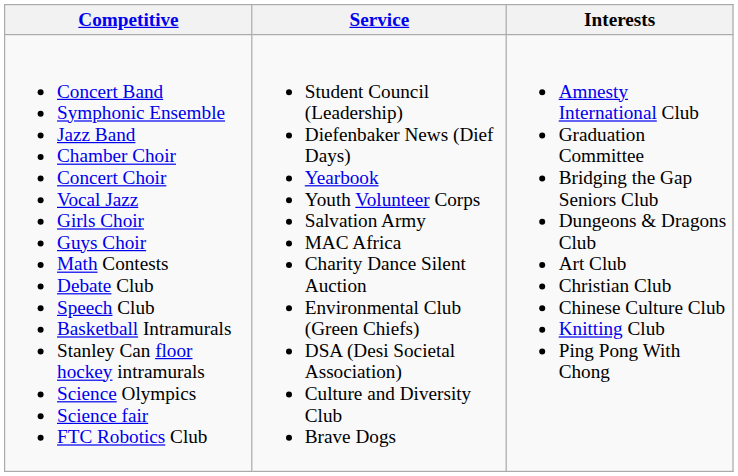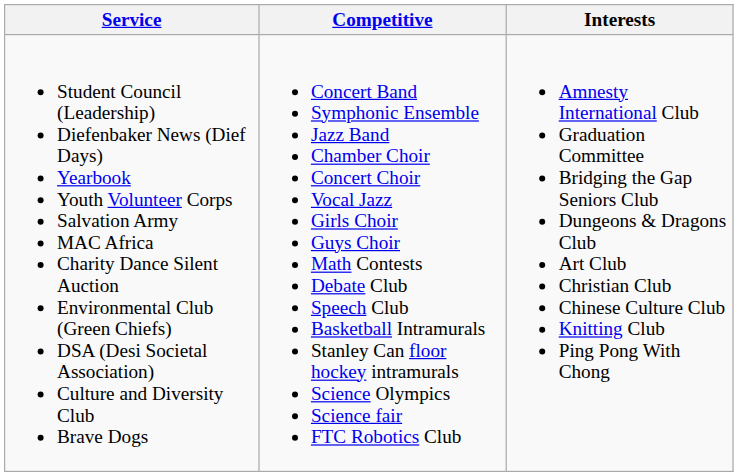columns swapped: (128, 19) <-> (379, 19)
